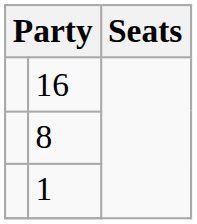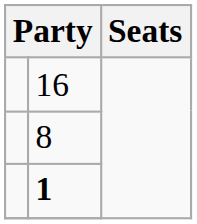(44, 190) normal -> (44, 190) bold
